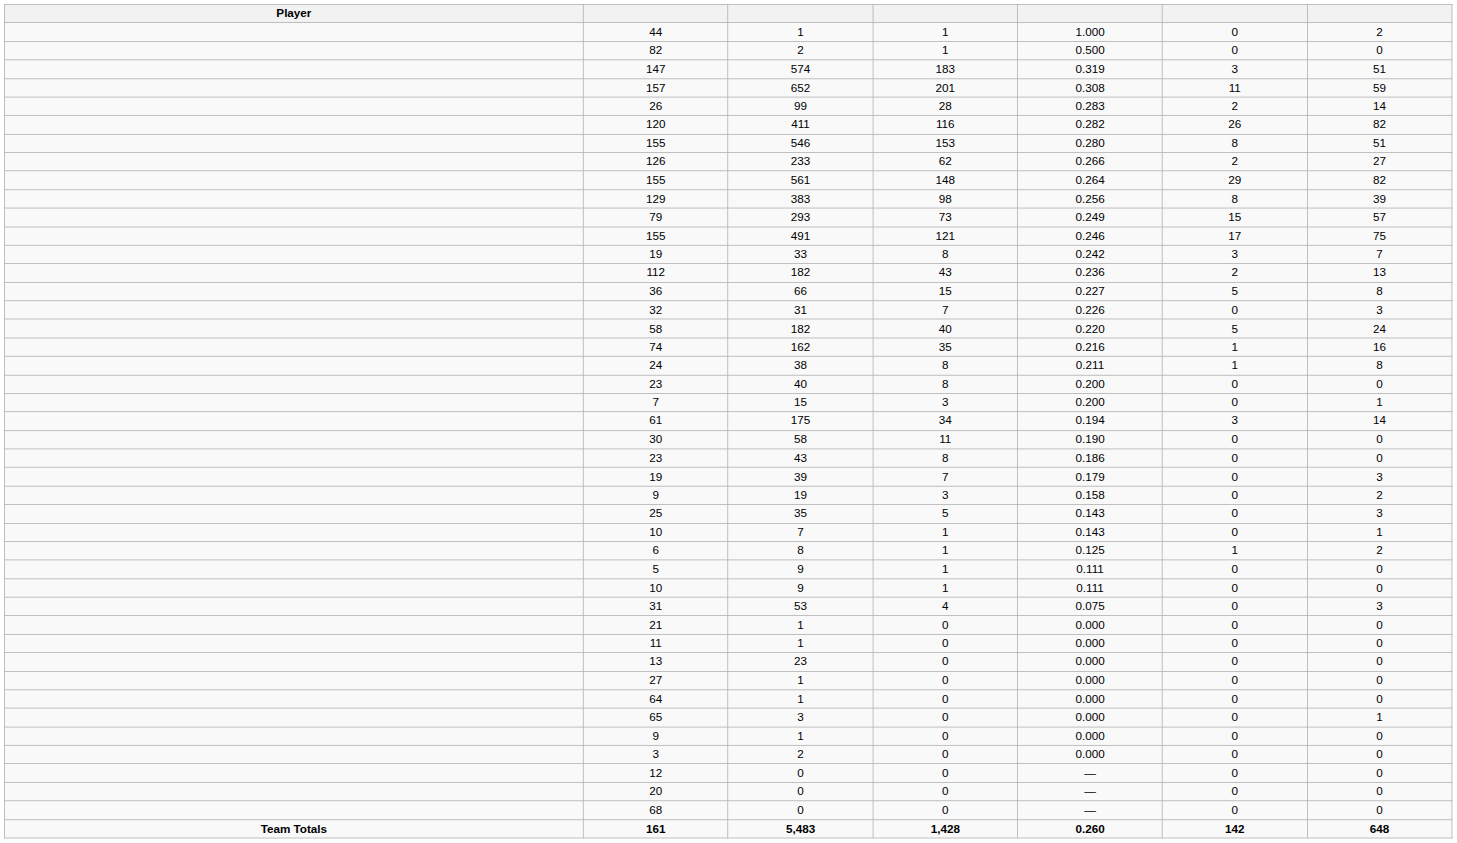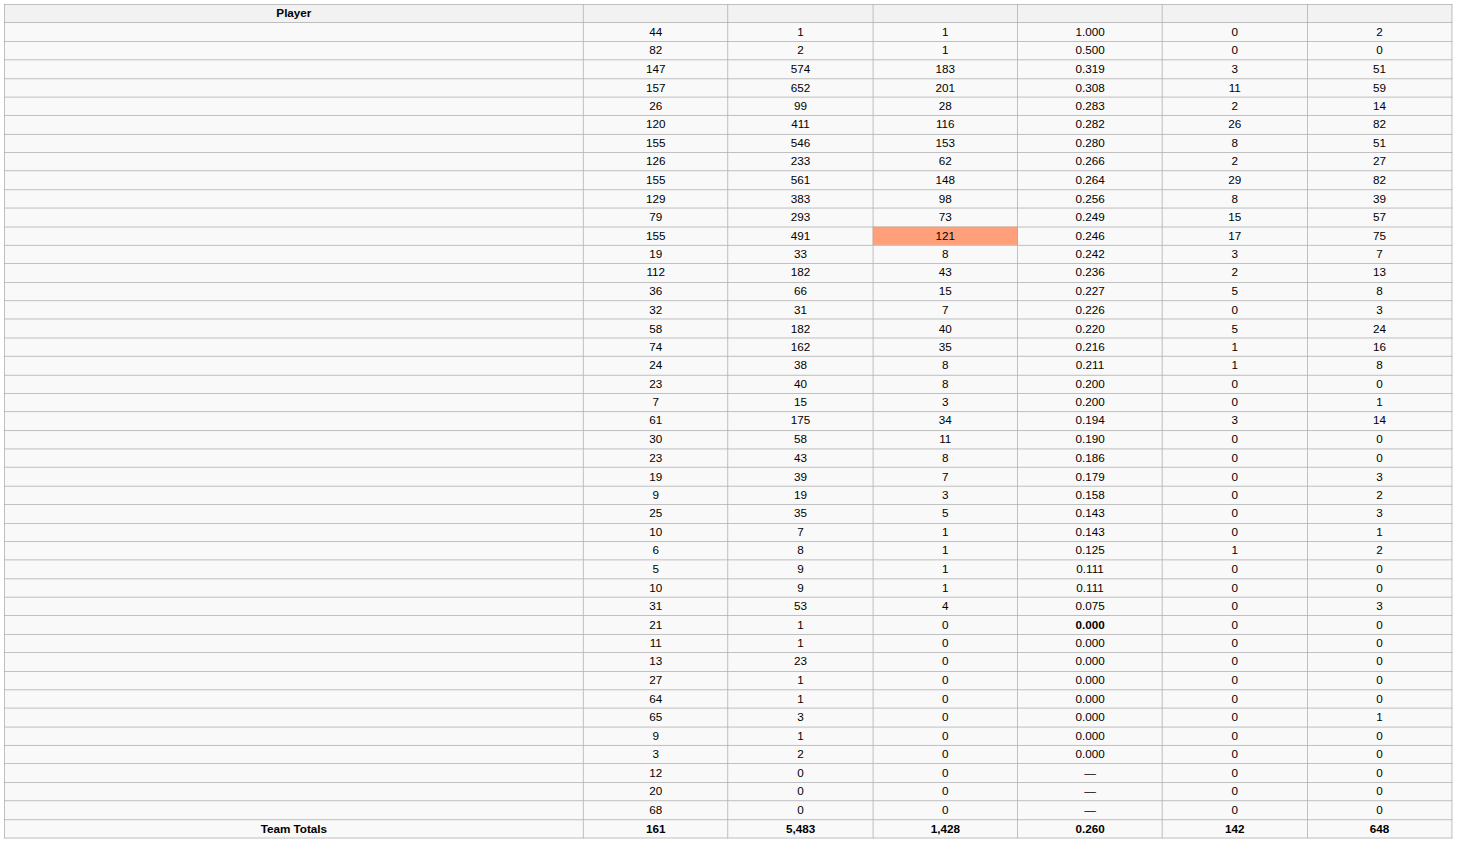(945, 236) no background -> (945, 236) lightsalmon background
(1090, 625) normal -> (1090, 625) bold
